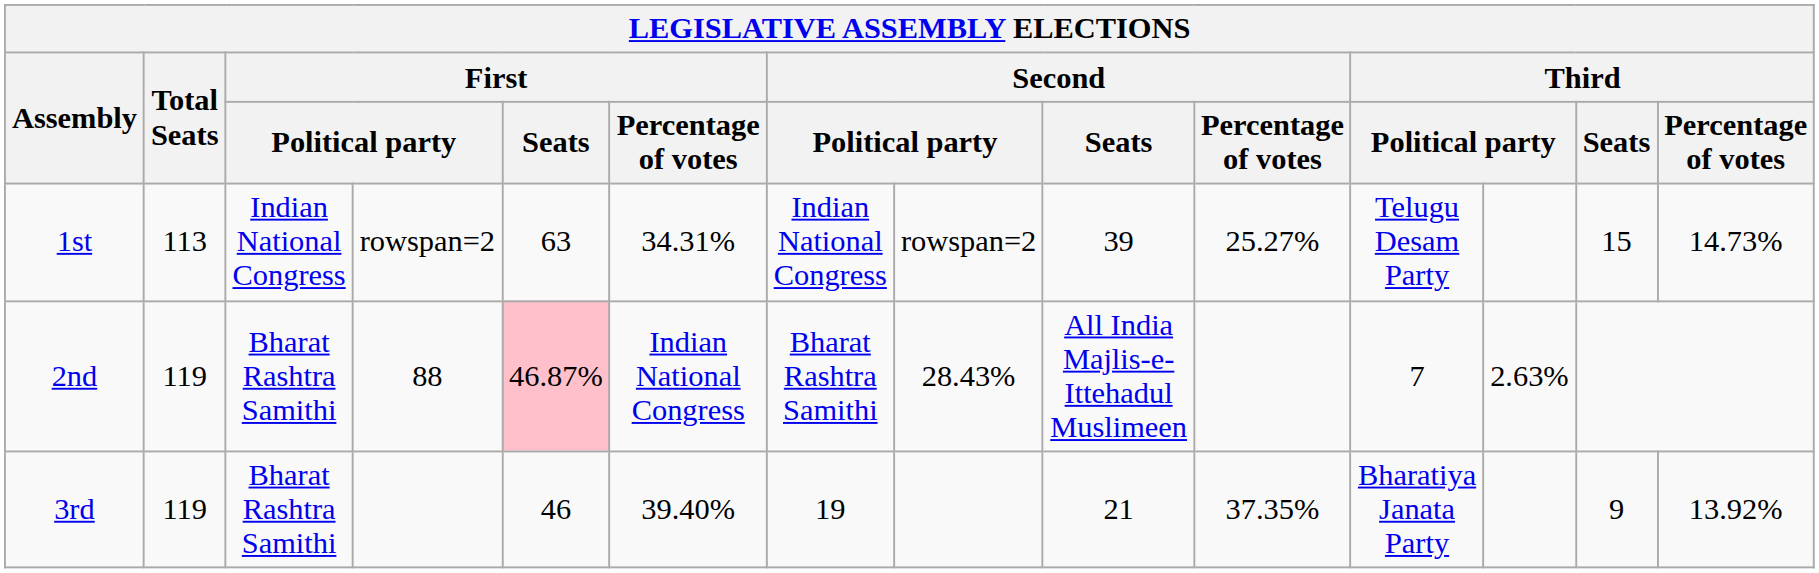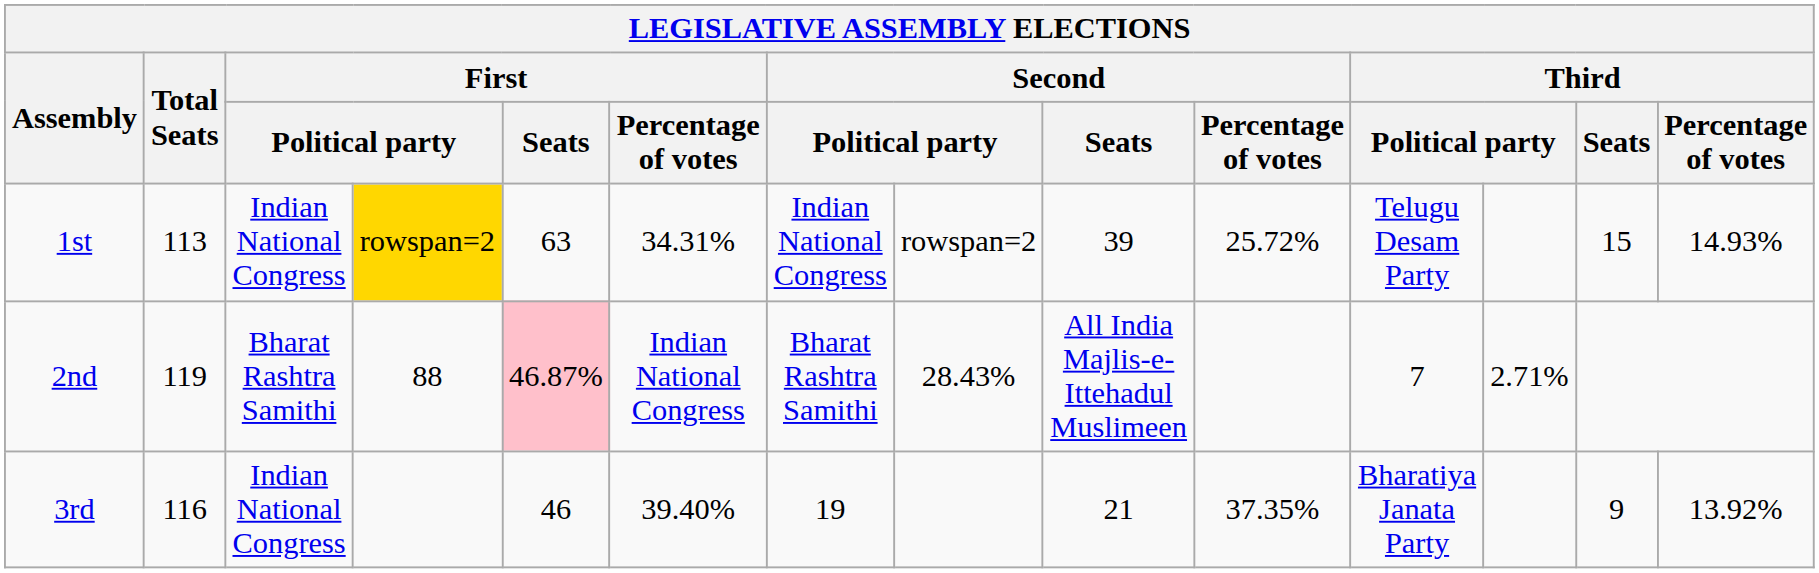(427, 241) no background -> (427, 241) gold background
(1272, 241) 25.27% -> (1272, 241) 25.72%
(1736, 241) 14.73% -> (1736, 241) 14.93%
(1529, 375) 2.63% -> (1529, 375) 2.71%
(185, 509) 119 -> (185, 509) 116
(289, 509) Bharat Rashtra Samithi -> (289, 509) Indian National Congress
